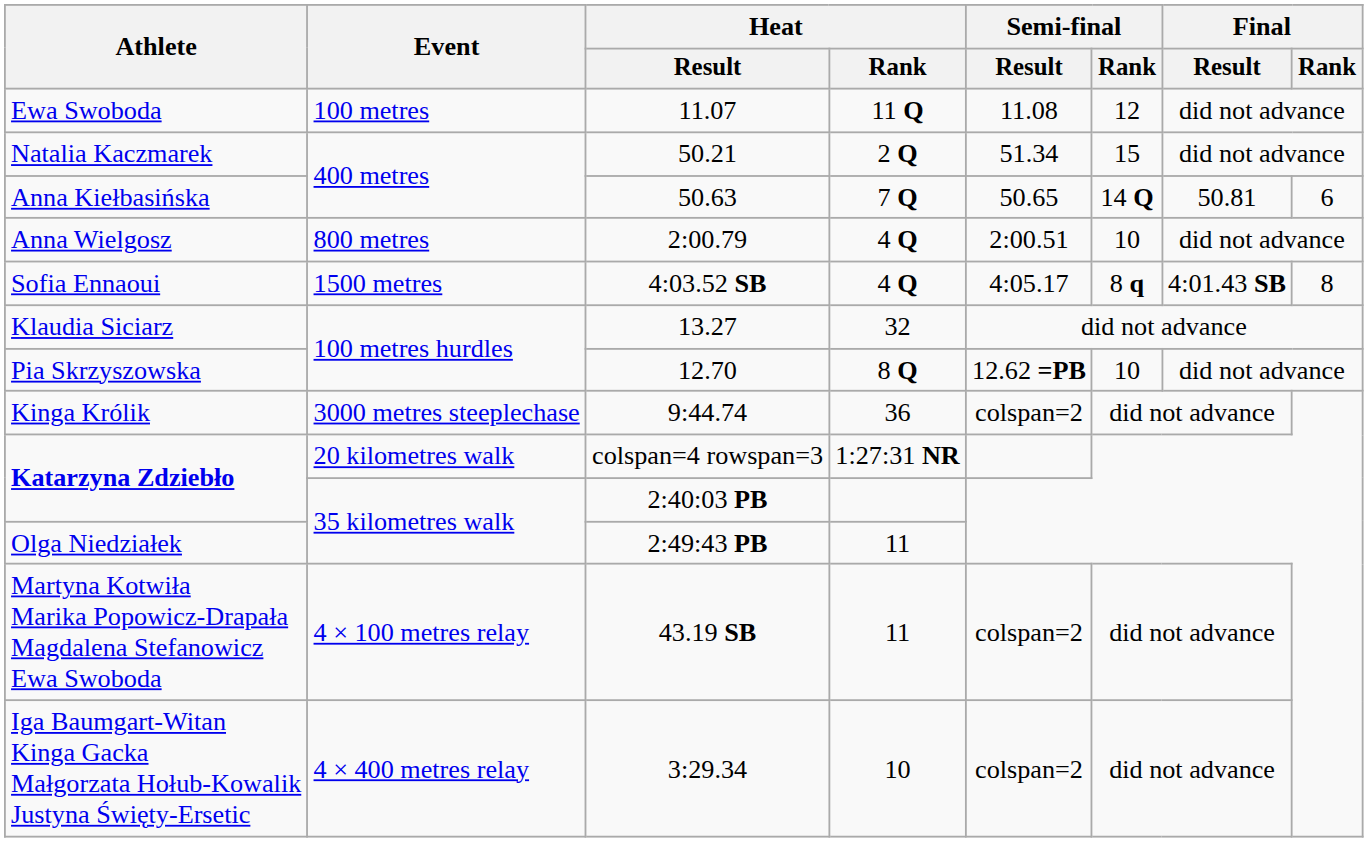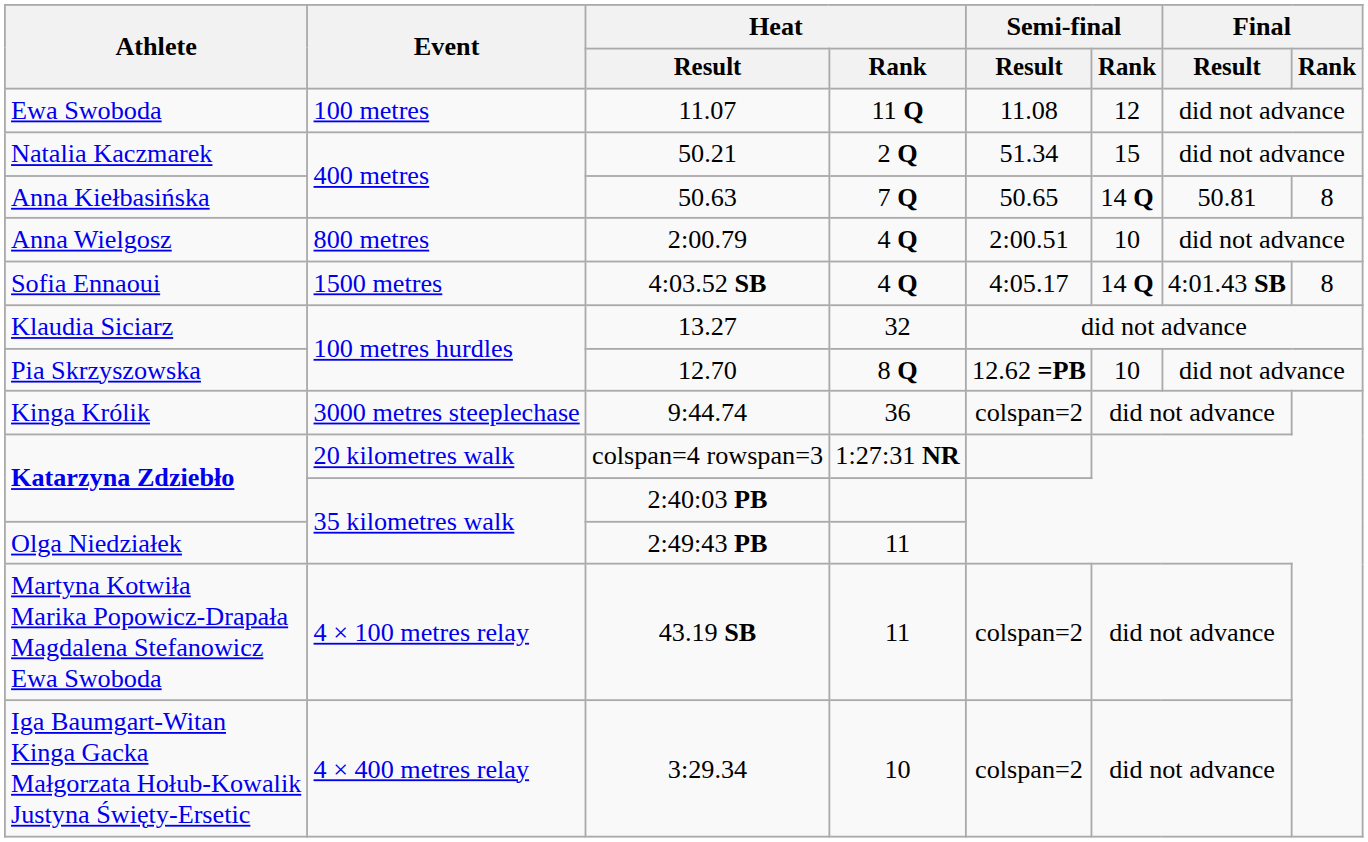(1327, 197) 6 -> (1327, 197) 8
(1127, 283) 8 q -> (1127, 283) 14 Q
